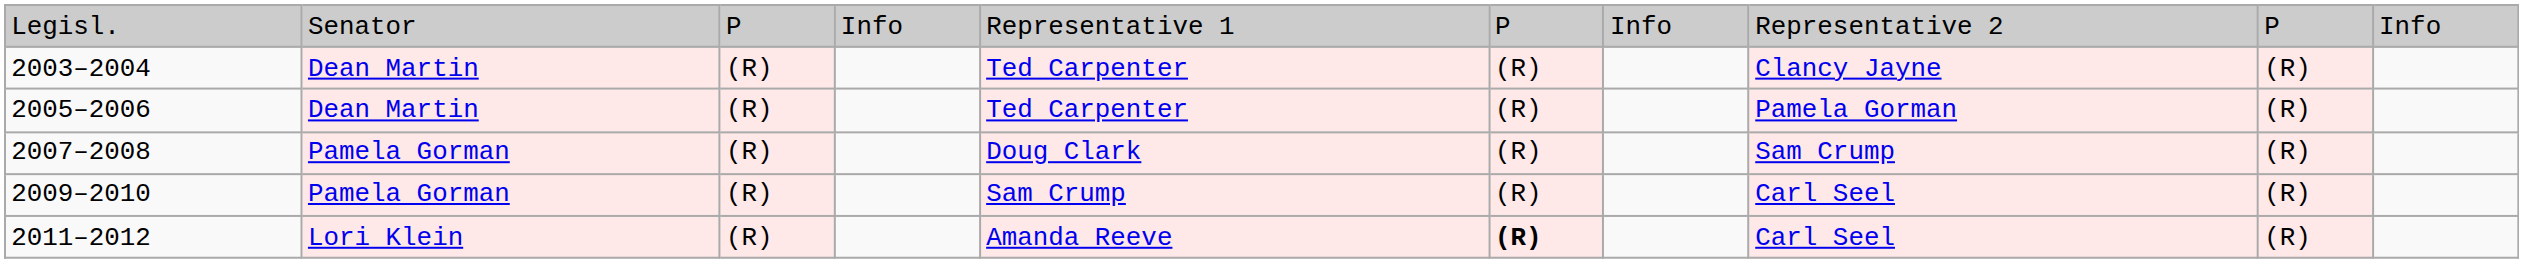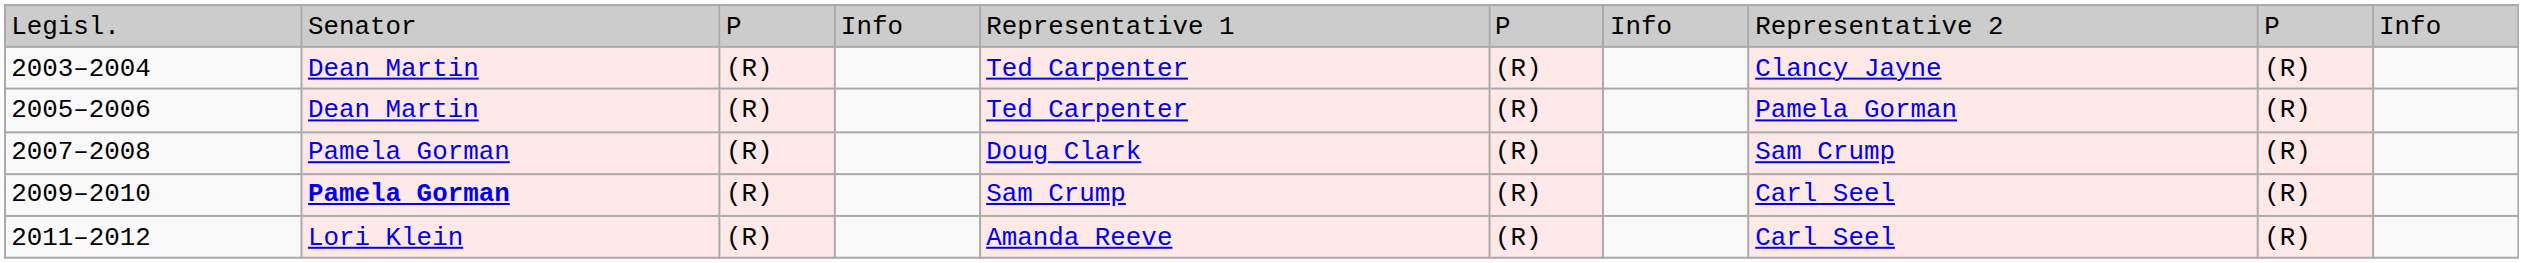(409, 195) normal -> (409, 195) bold
(1518, 237) bold -> (1518, 237) normal
